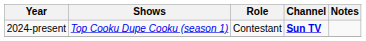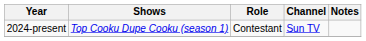(304, 28) bold -> (303, 28) normal
